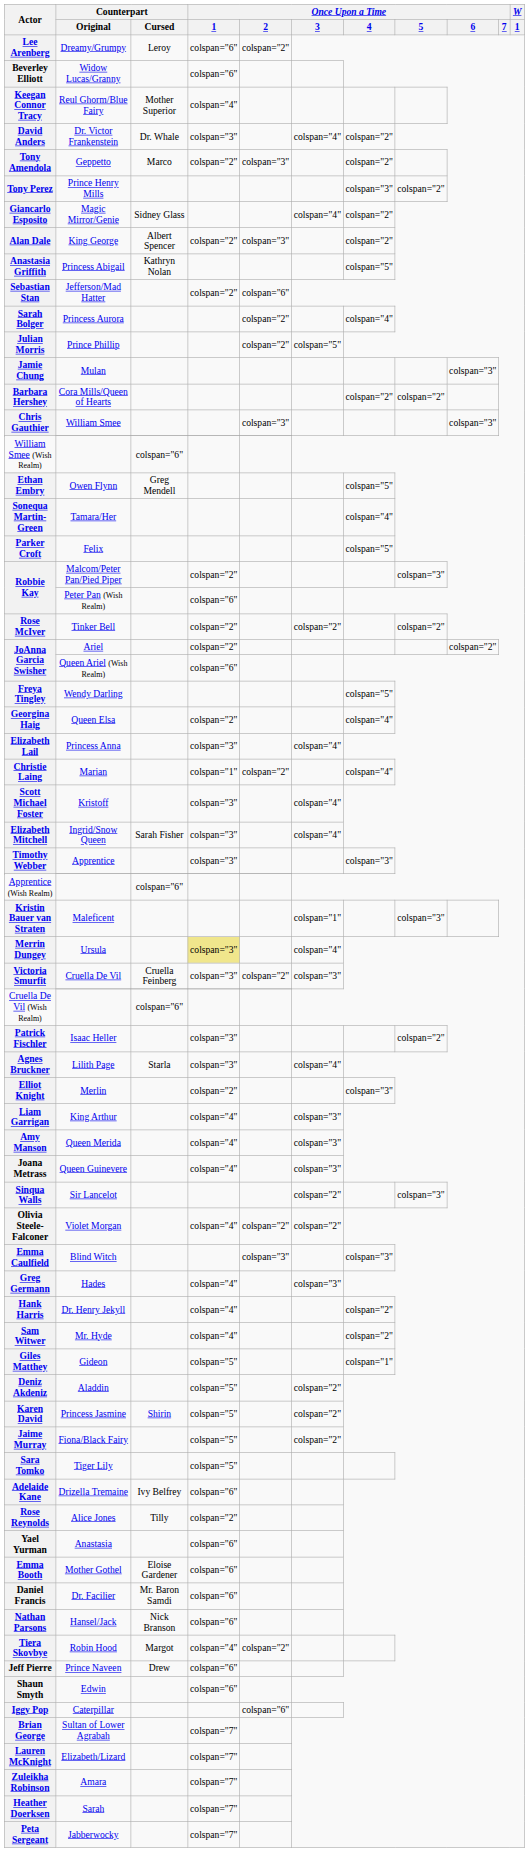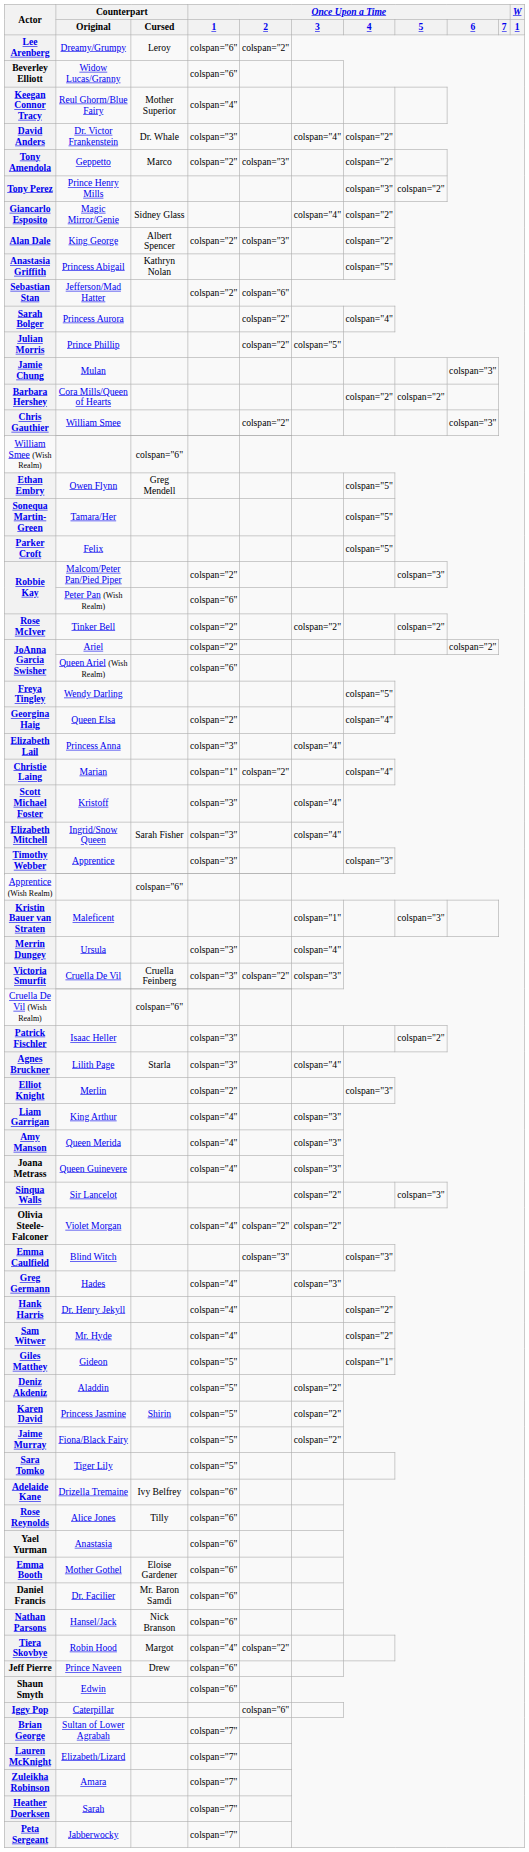(266, 423) colspan="3" -> (266, 423) colspan="2"
(369, 517) colspan="4" -> (369, 517) colspan="5"
(214, 949) khaki background -> (214, 949) no background
(214, 1518) colspan="2" -> (214, 1518) colspan="6"
